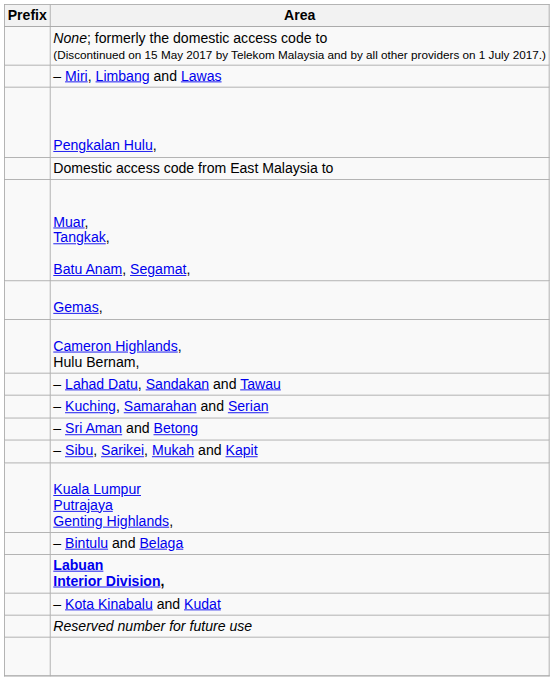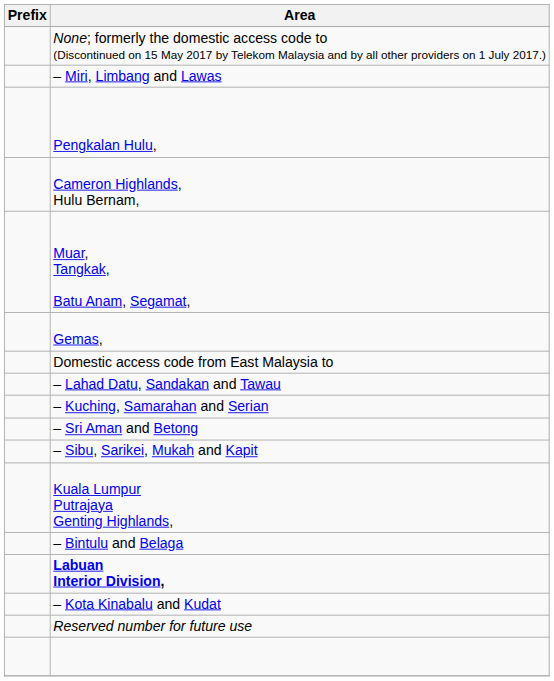(193, 168) Domestic access code from East Malaysia to -> (117, 192) Cameron Highlands, Hulu Bernam,
(117, 354) Cameron Highlands, Hulu Bernam, -> (193, 362) Domestic access code from East Malaysia to
